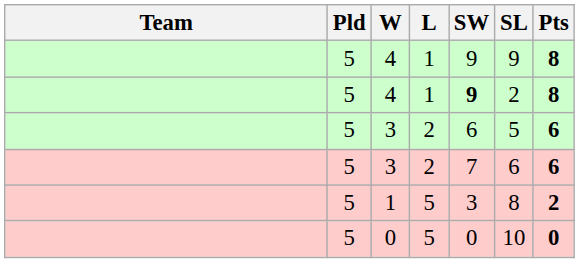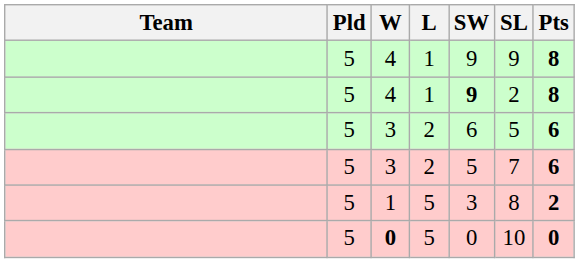(472, 166) 7 -> (472, 166) 5
(514, 166) 6 -> (514, 166) 7
(390, 238) normal -> (390, 238) bold
